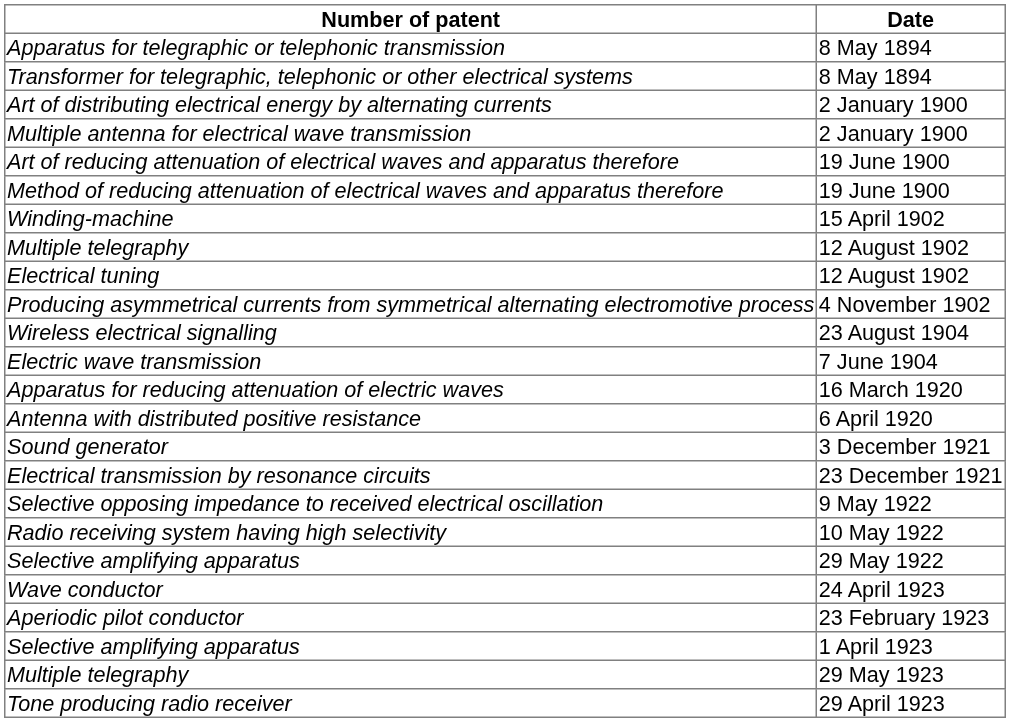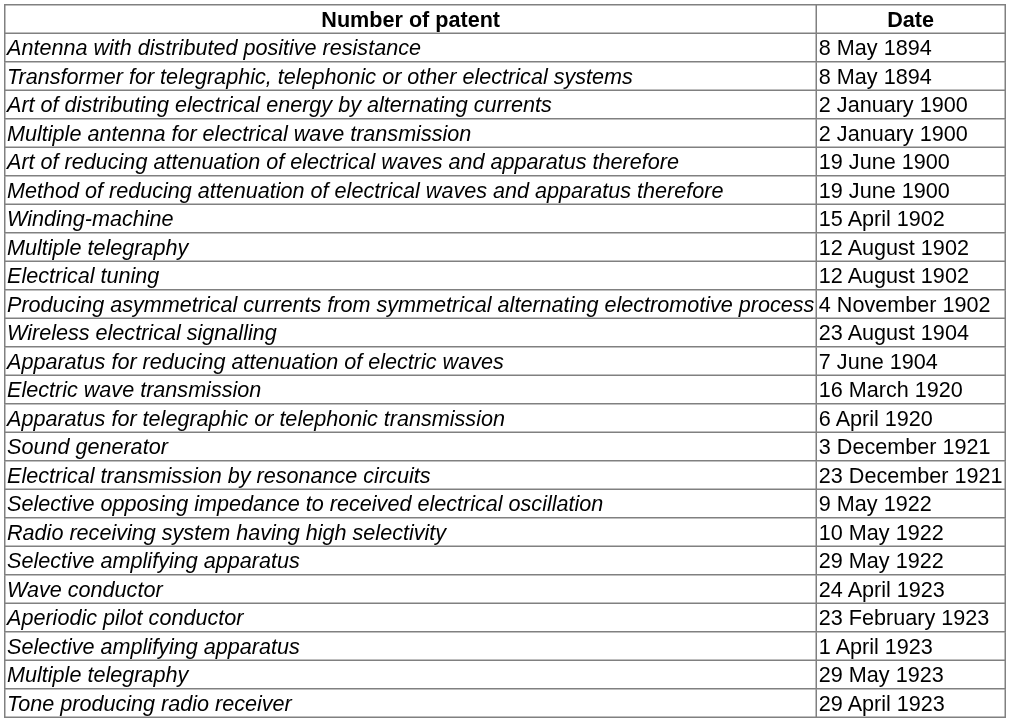(256, 48) Apparatus for telegraphic or telephonic transmission -> (214, 48) Antenna with distributed positive resistance
(134, 361) Electric wave transmission -> (255, 361) Apparatus for reducing attenuation of electric waves
(255, 390) Apparatus for reducing attenuation of electric waves -> (134, 390) Electric wave transmission
(214, 418) Antenna with distributed positive resistance -> (256, 418) Apparatus for telegraphic or telephonic transmission
